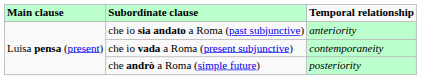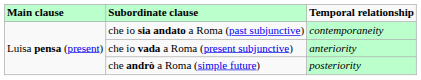(333, 30) anteriority -> (346, 30) contemporaneity
(346, 48) contemporaneity -> (333, 48) anteriority
